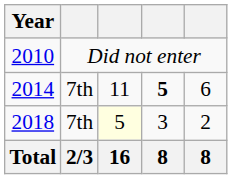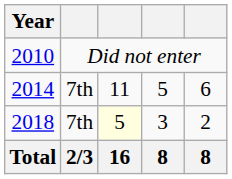(163, 88) bold -> (163, 88) normal
